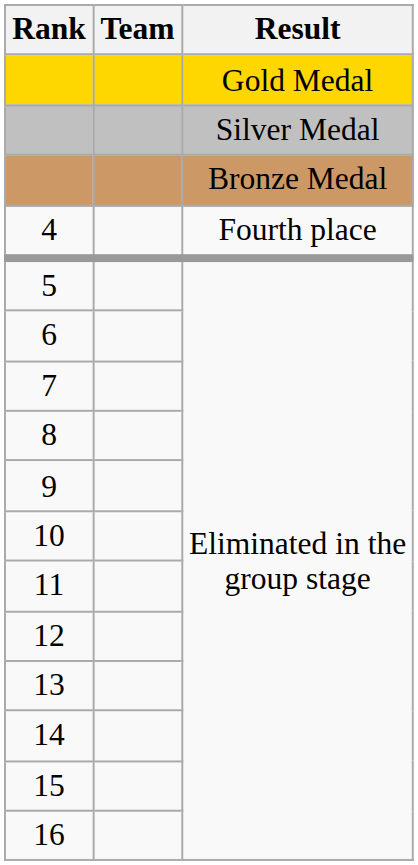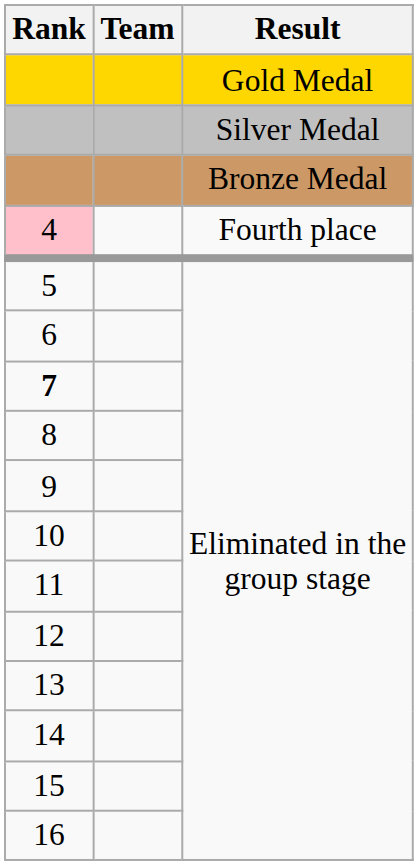(49, 229) no background -> (49, 229) pink background
(49, 385) normal -> (49, 385) bold
